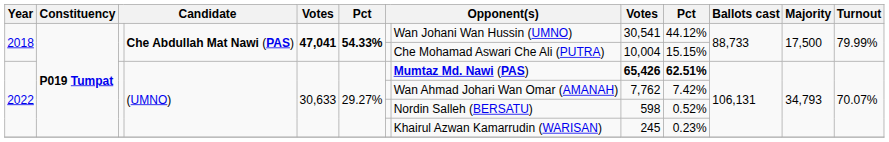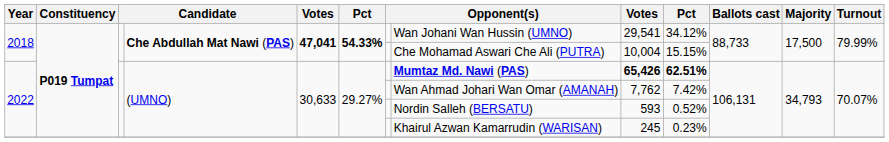(642, 33) 30,541 -> (642, 33) 29,541
(686, 33) 44.12% -> (686, 33) 34.12%
(650, 109) 598 -> (650, 109) 593
